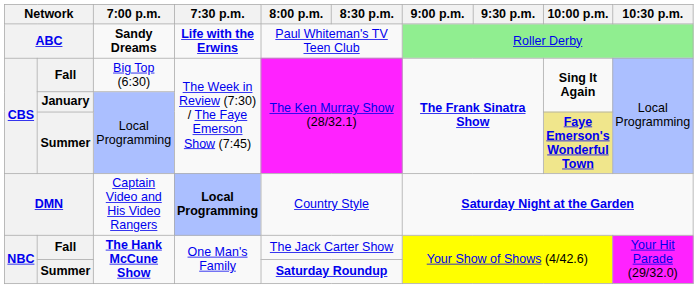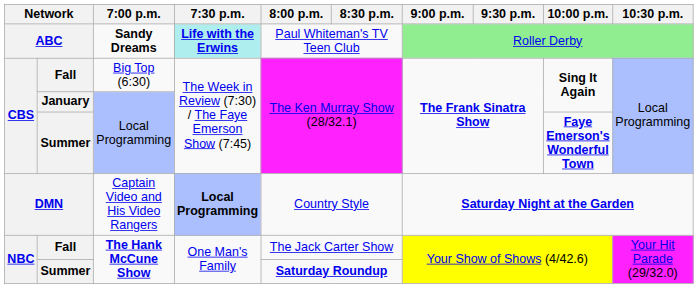(218, 41) no background -> (218, 41) paleturquoise background
(578, 142) khaki background -> (578, 142) no background
